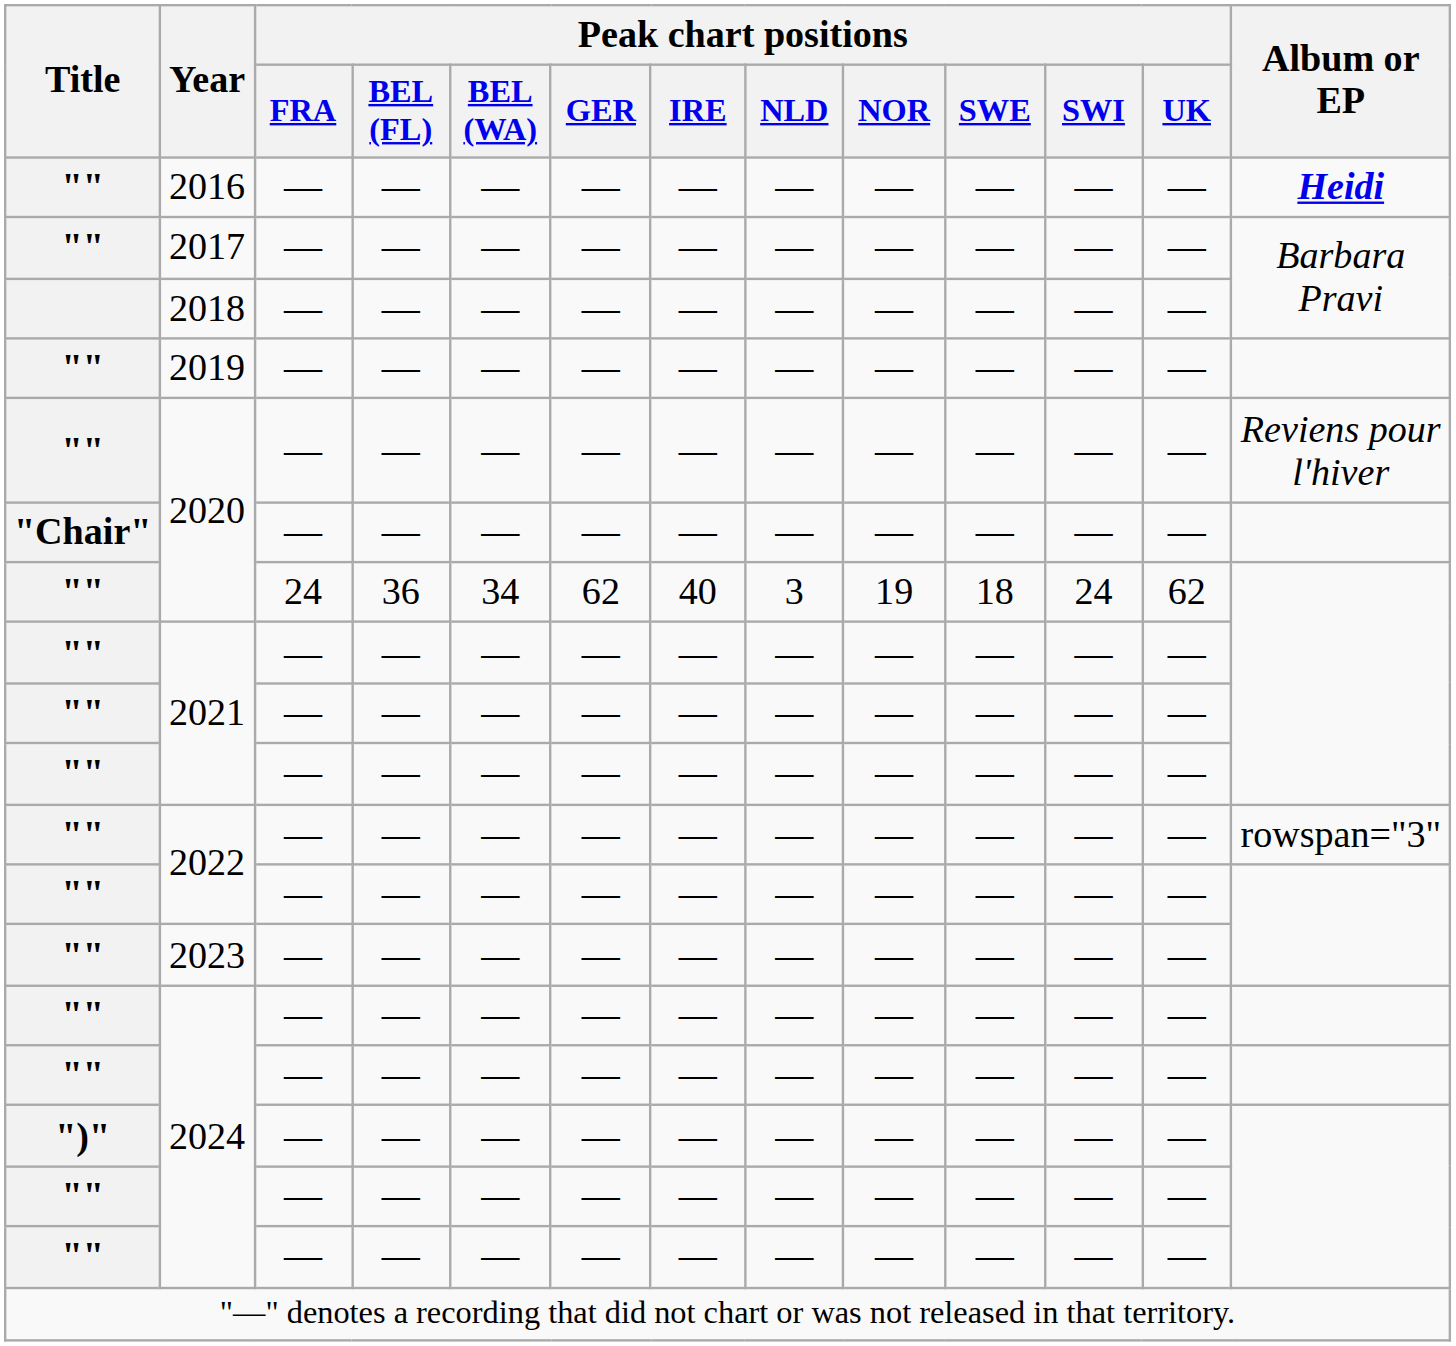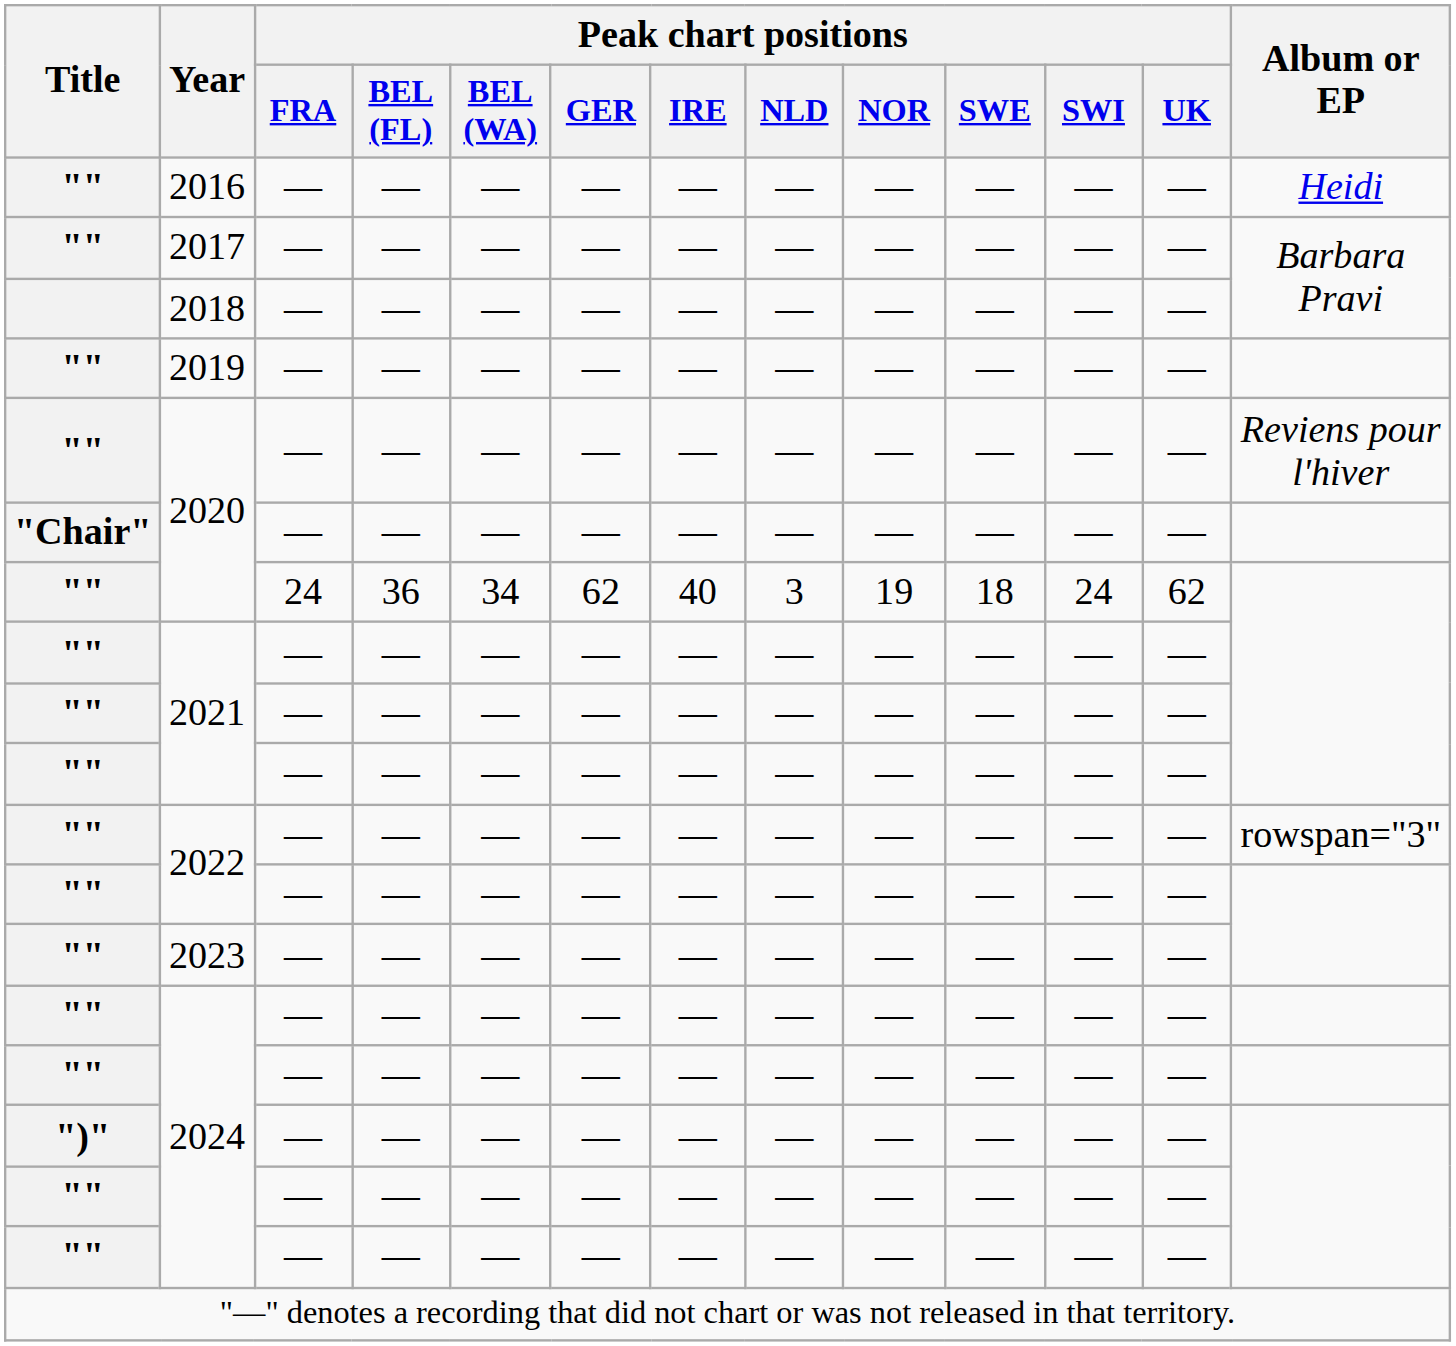(1341, 186) bold -> (1341, 186) normal
